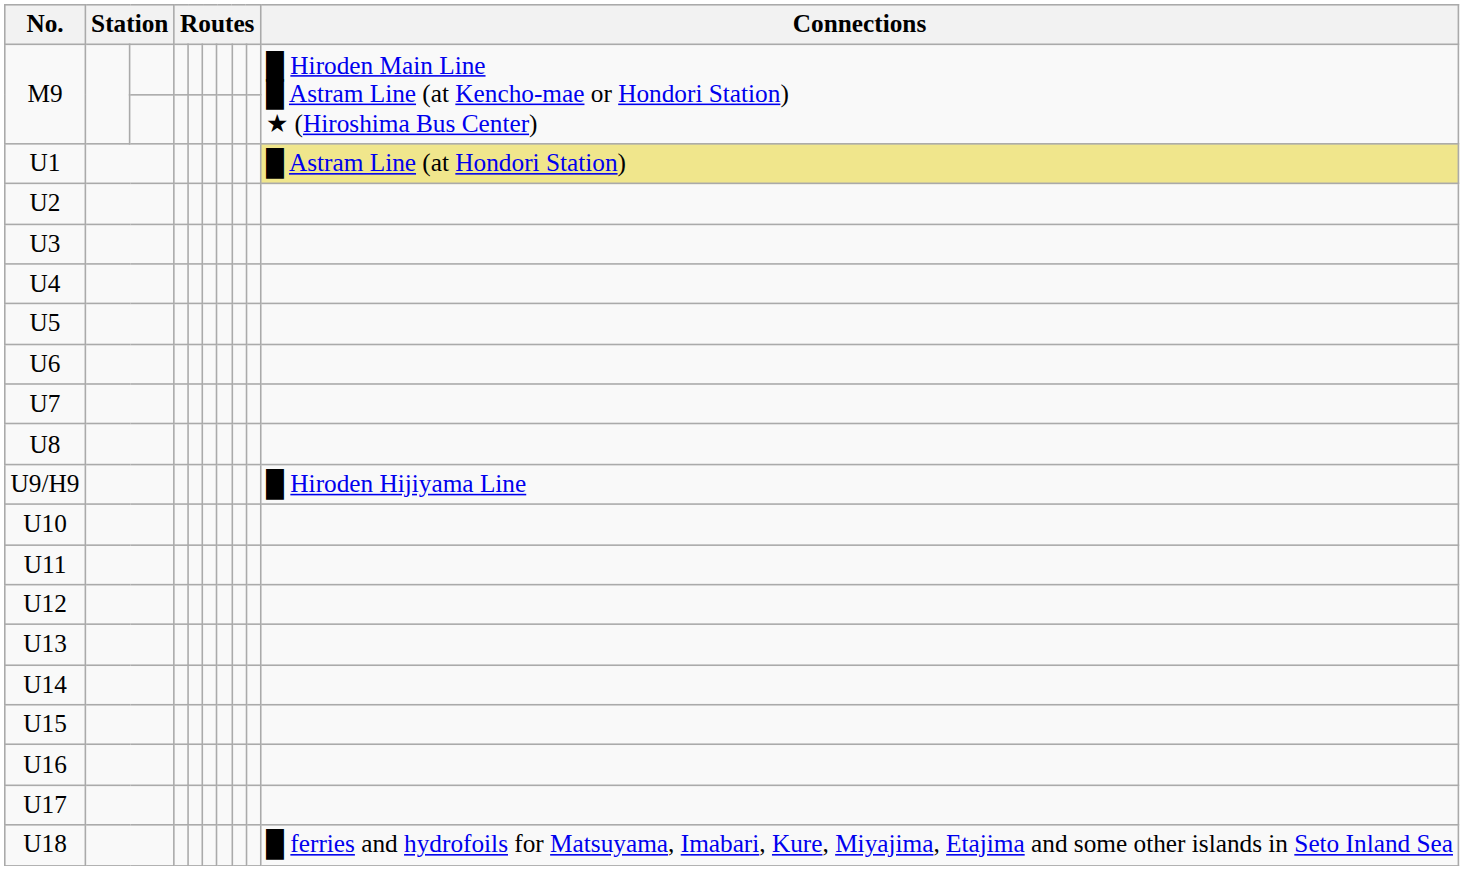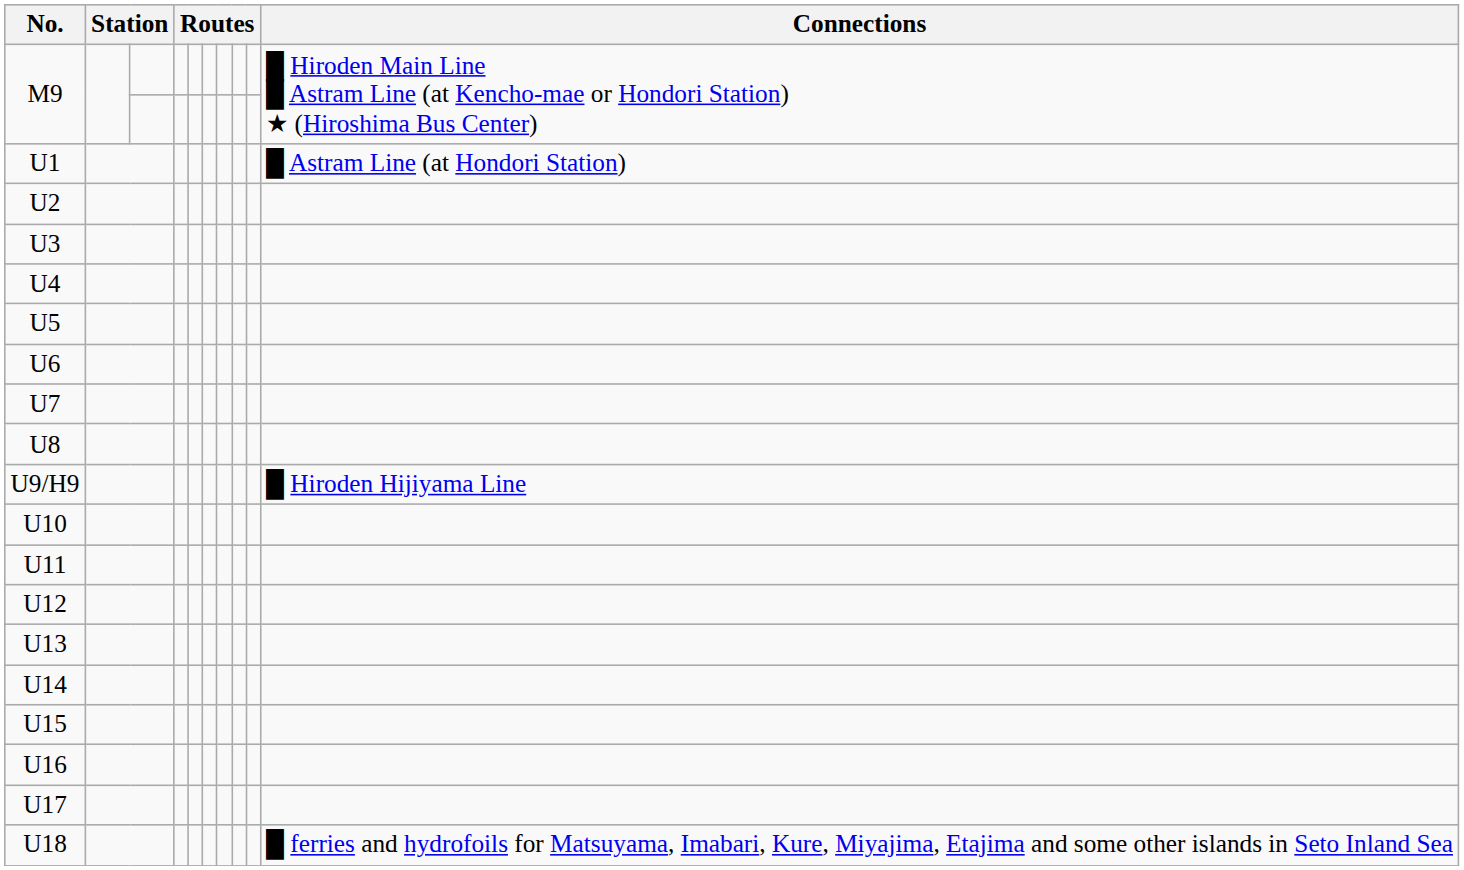(446, 163) khaki background -> (446, 163) no background
